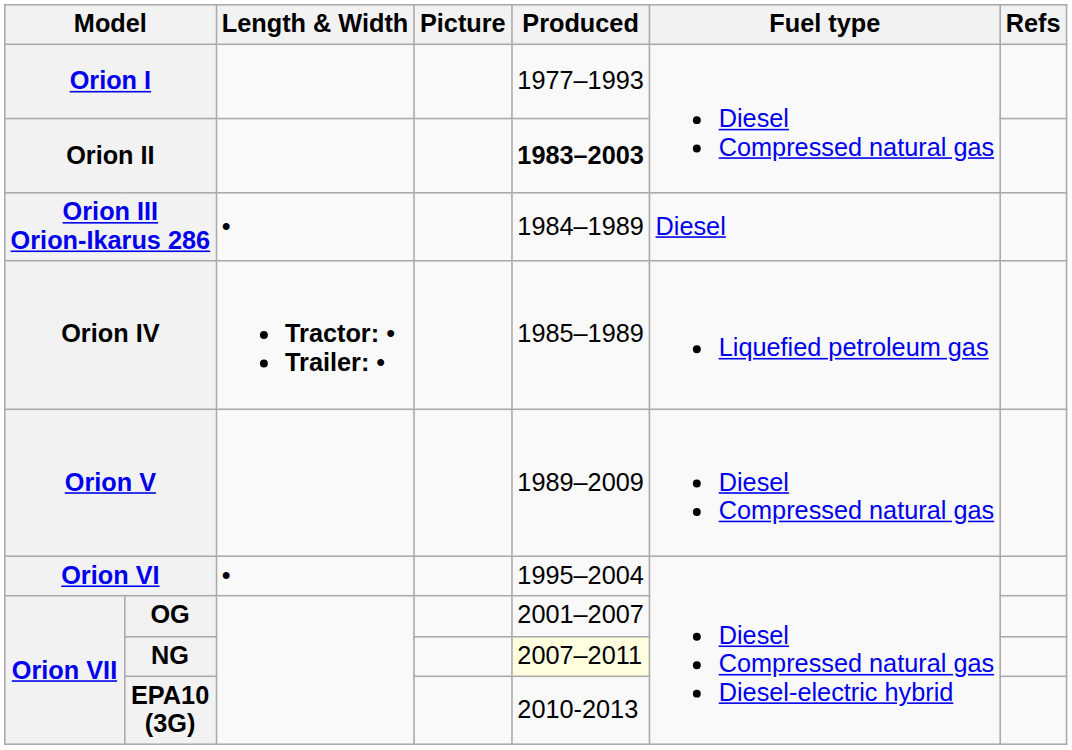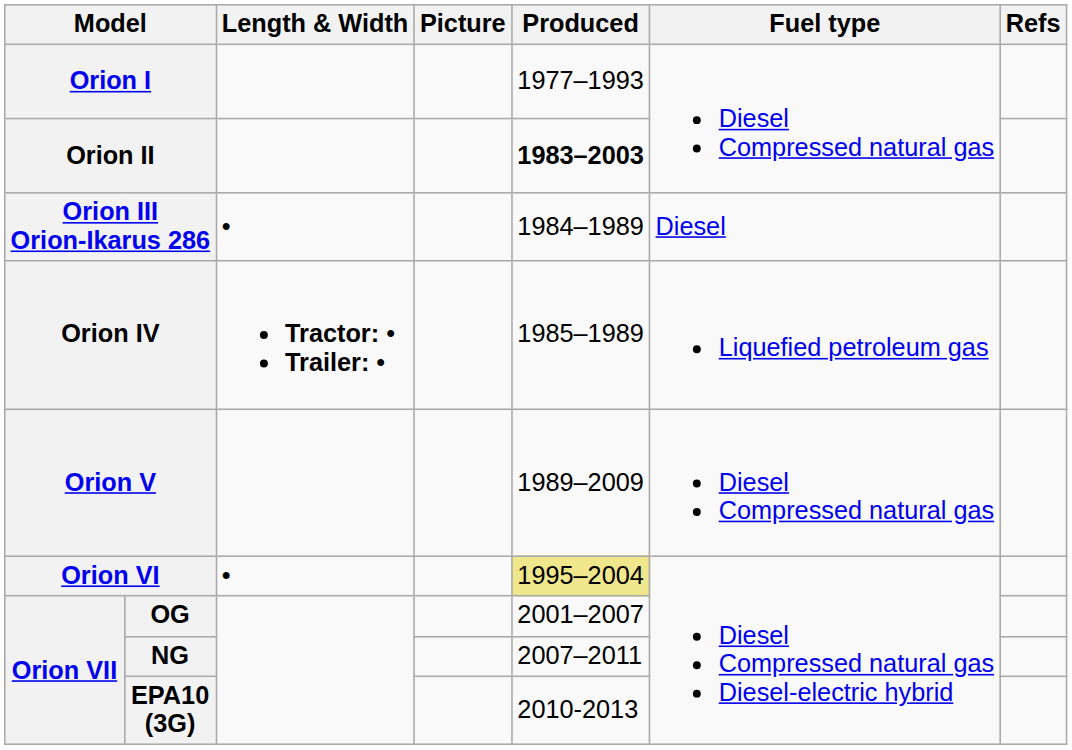(581, 575) no background -> (581, 575) khaki background
(580, 655) lightyellow background -> (580, 655) no background
